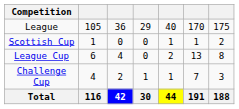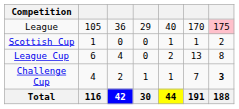(221, 27) no background -> (221, 27) pink background
(221, 76) normal -> (221, 76) bold
